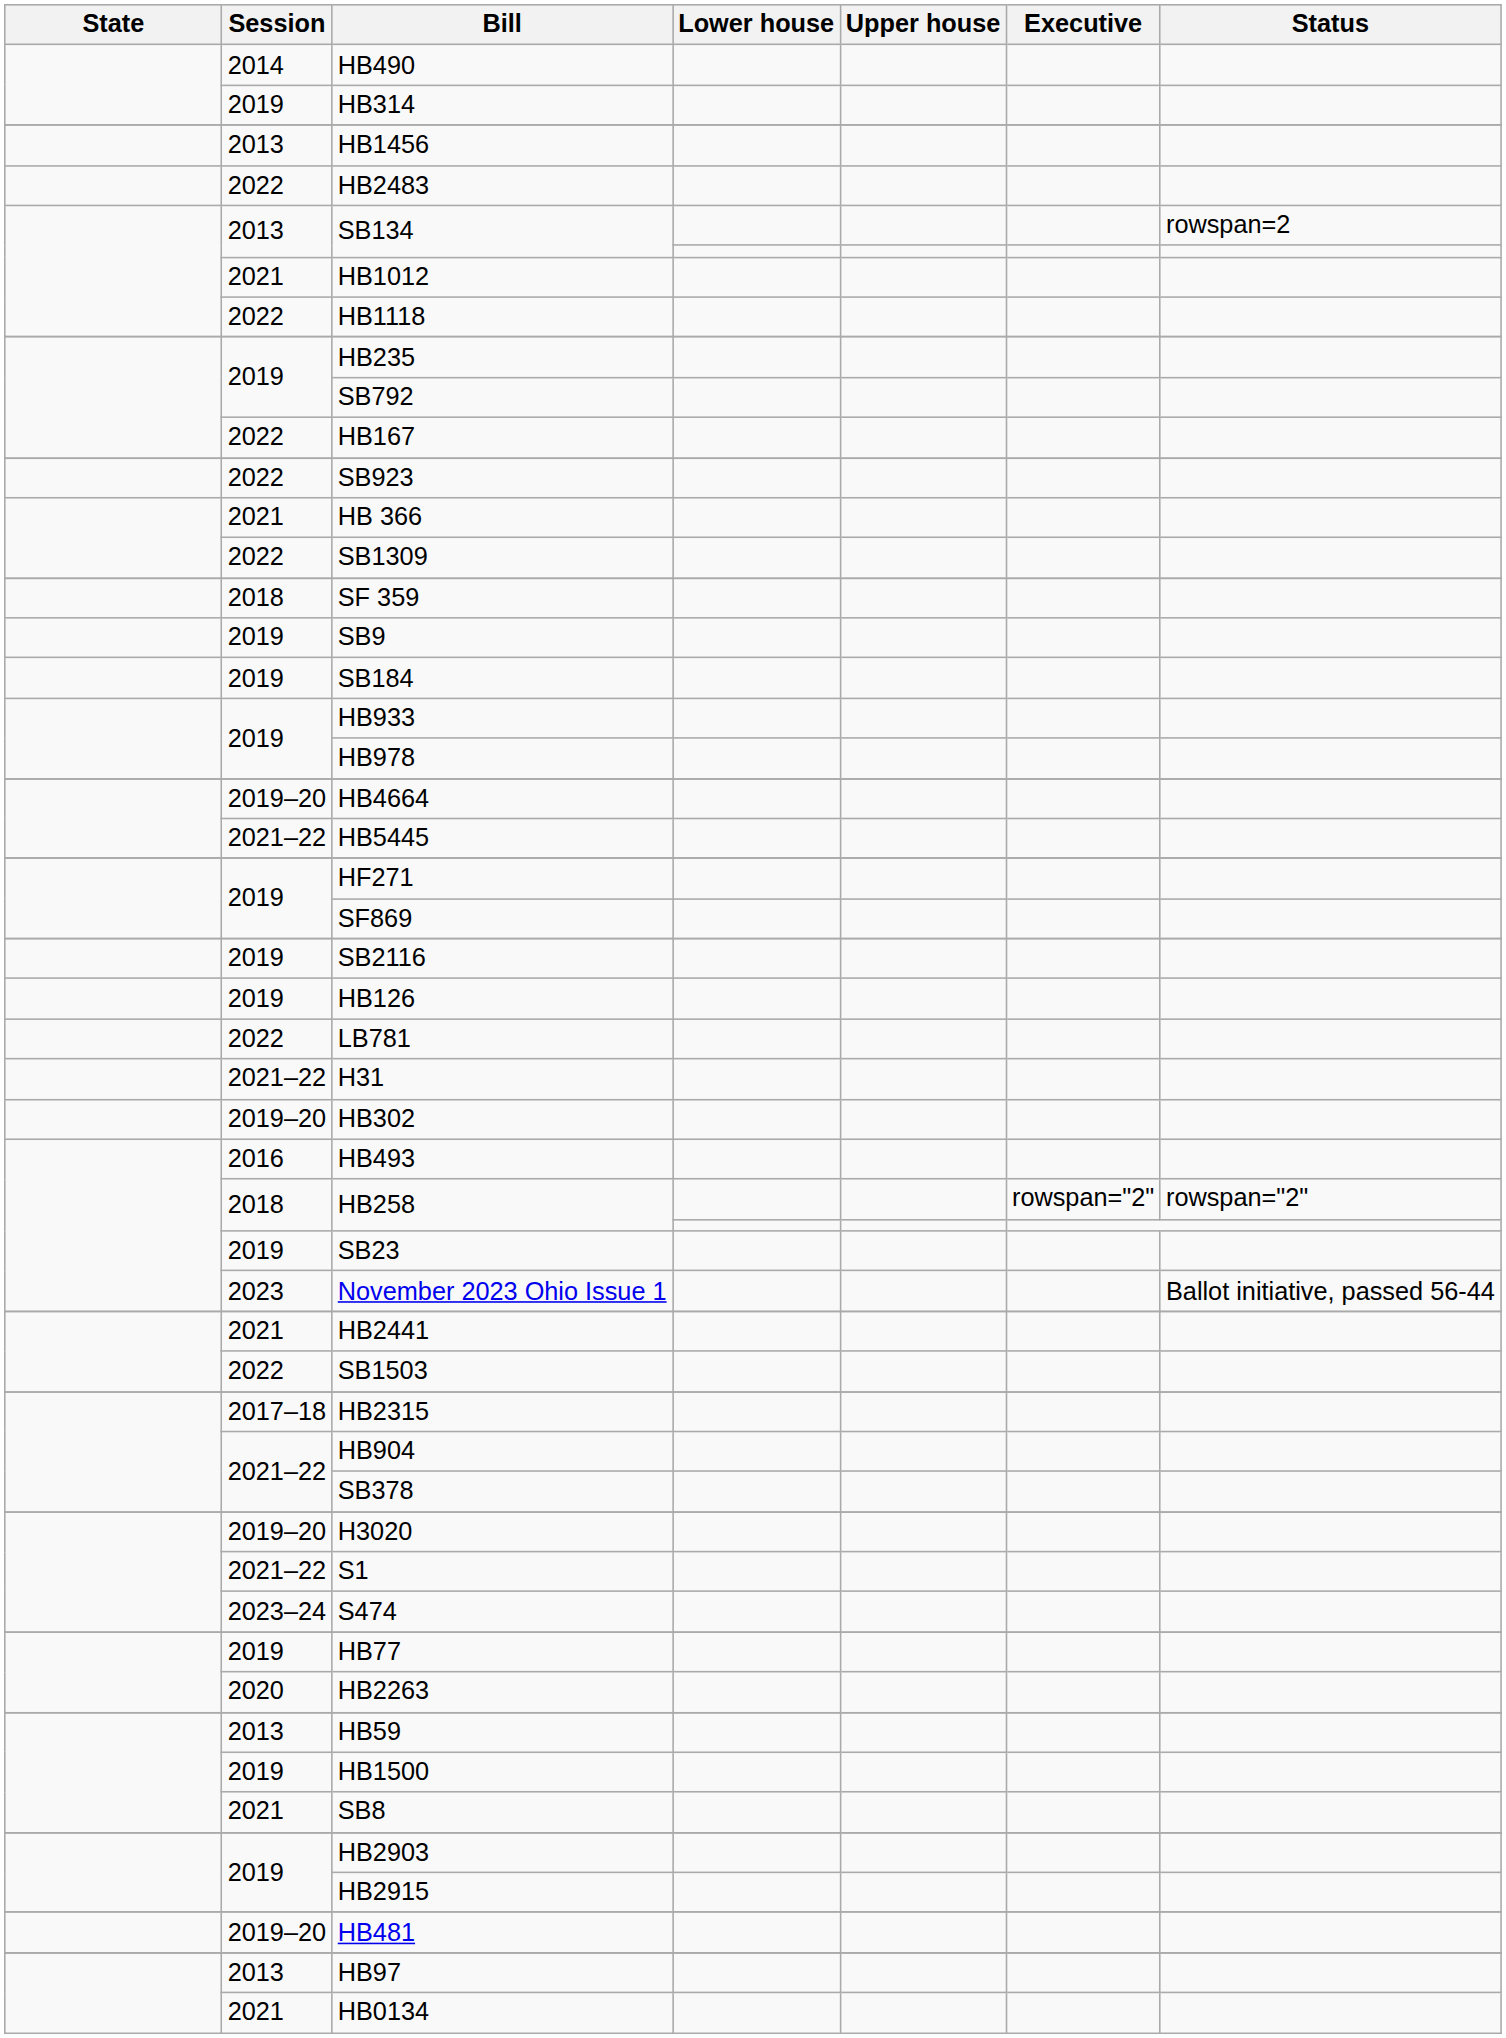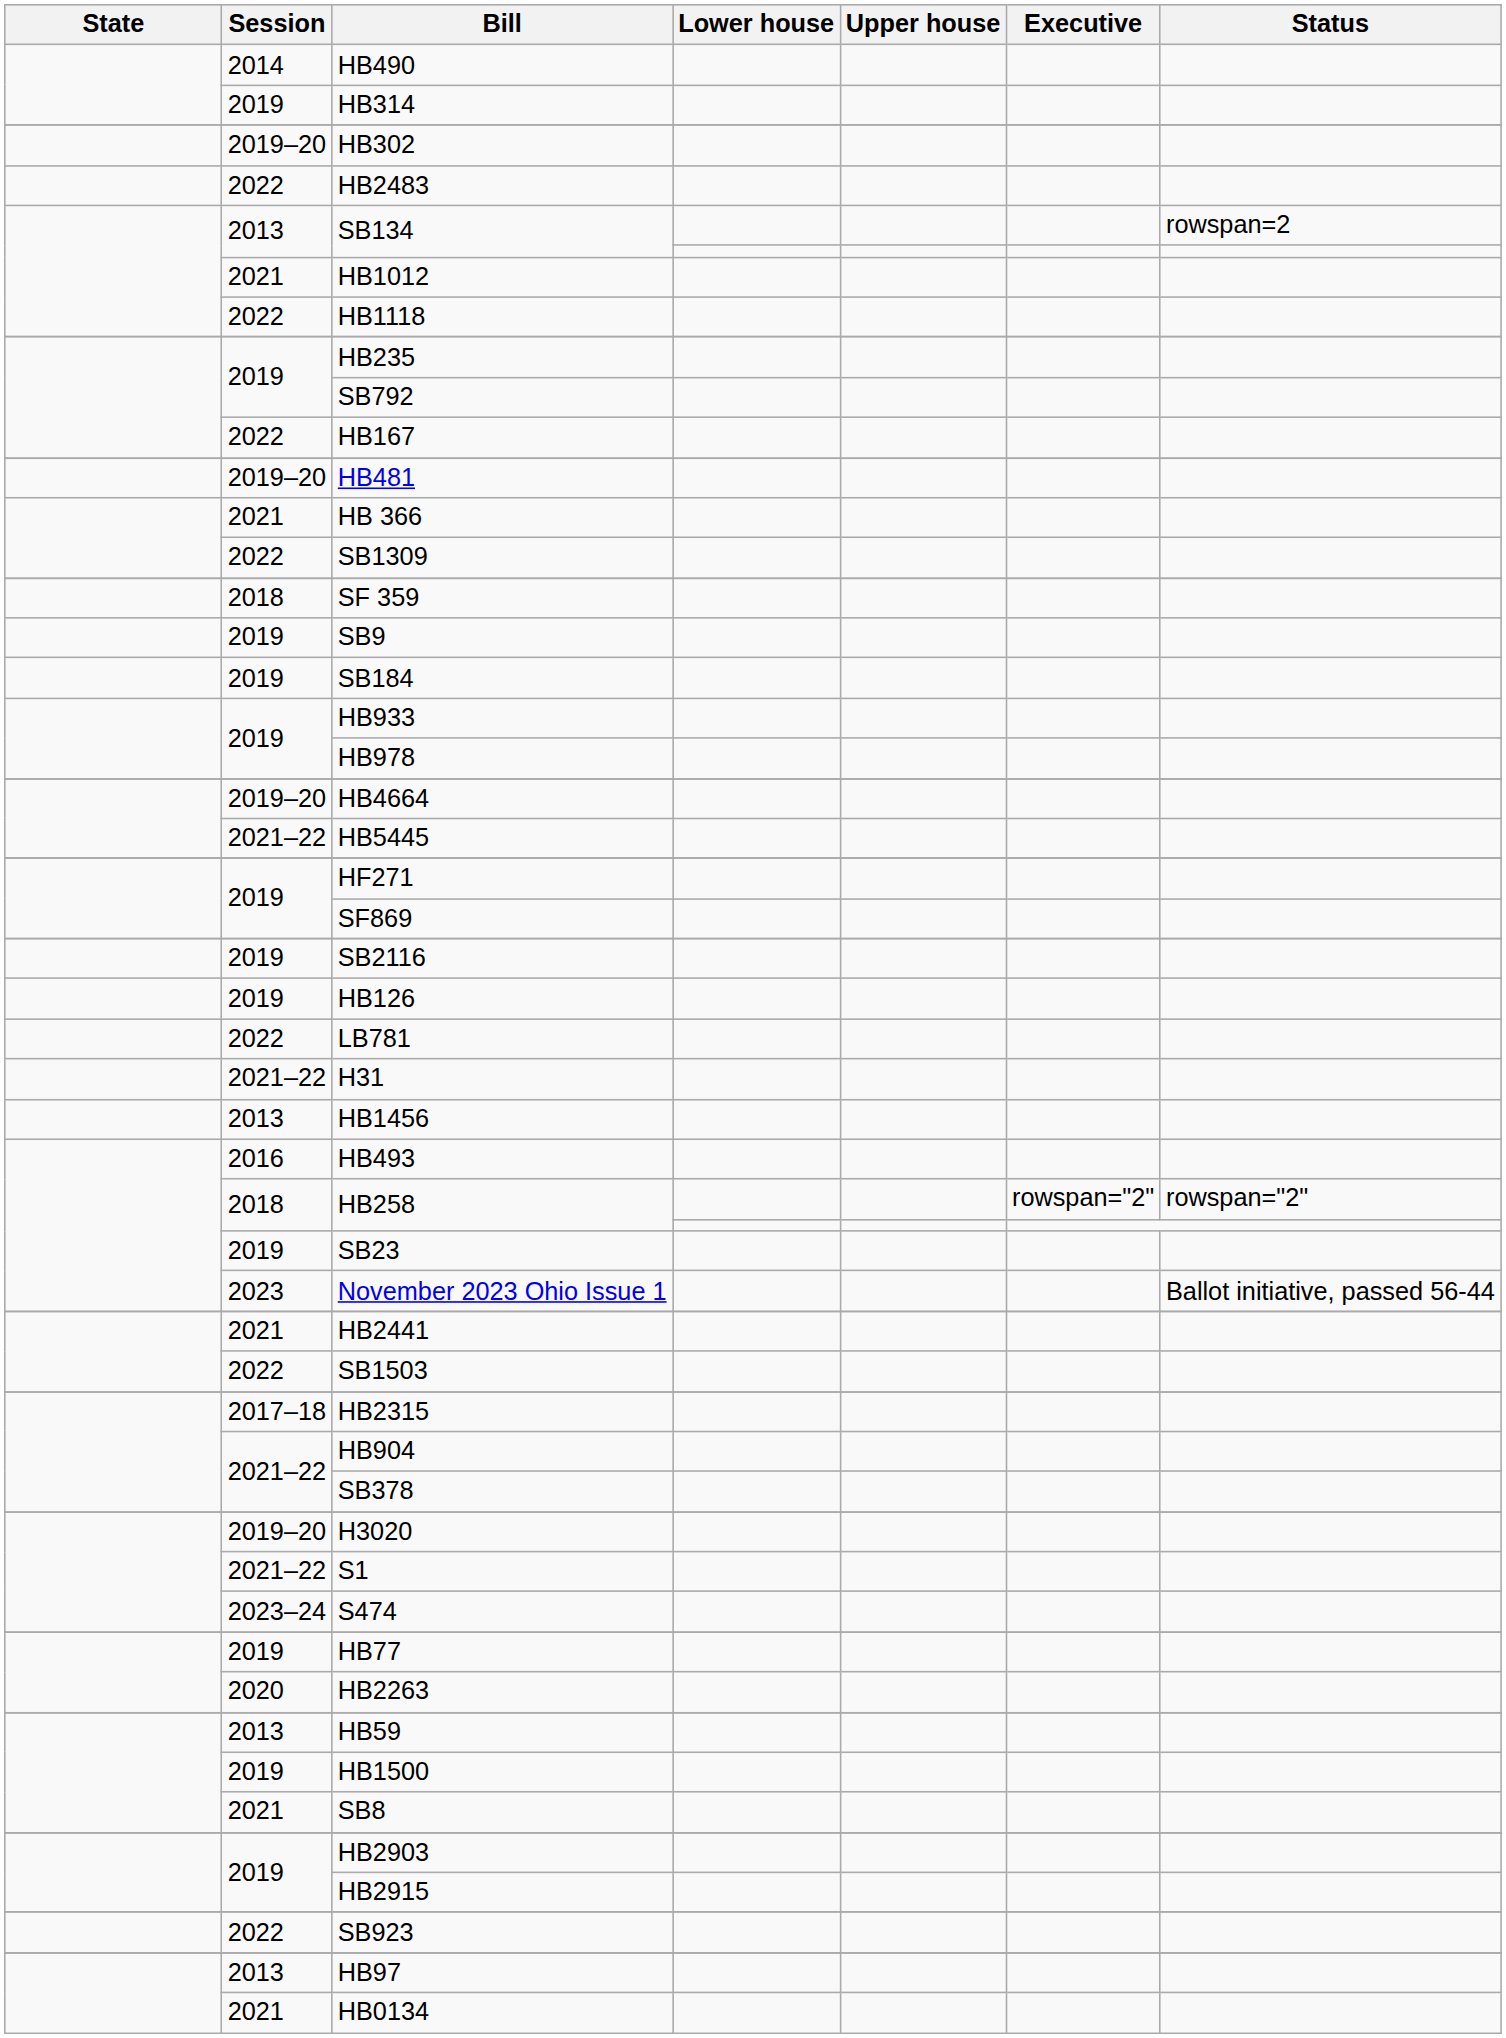rows swapped: (277, 1118) <-> (256, 144)
rows swapped: (277, 1932) <-> (256, 477)
